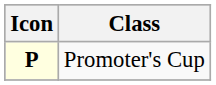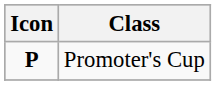(32, 60) lightyellow background -> (32, 60) no background
